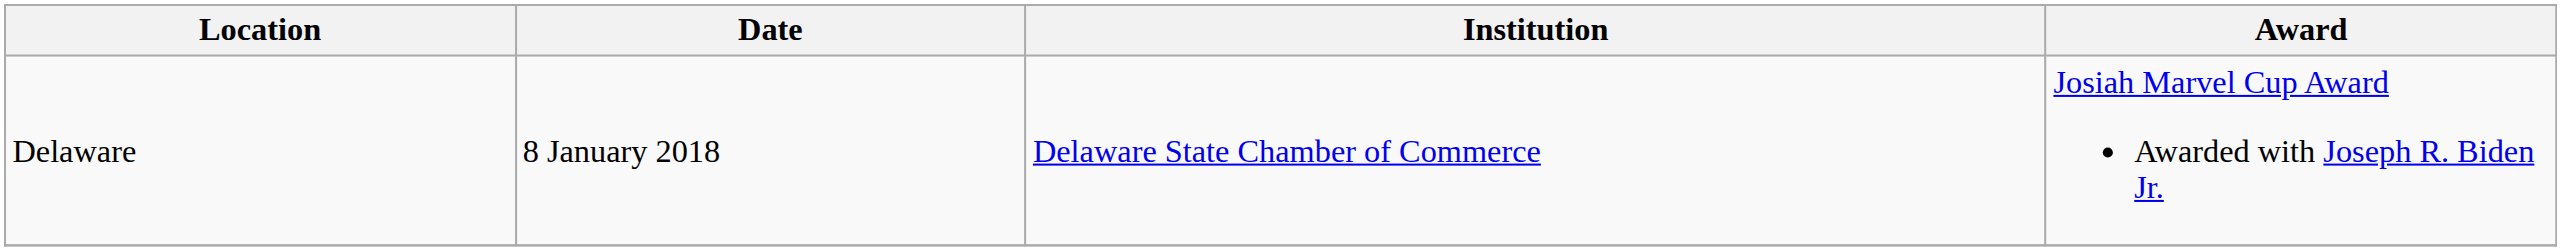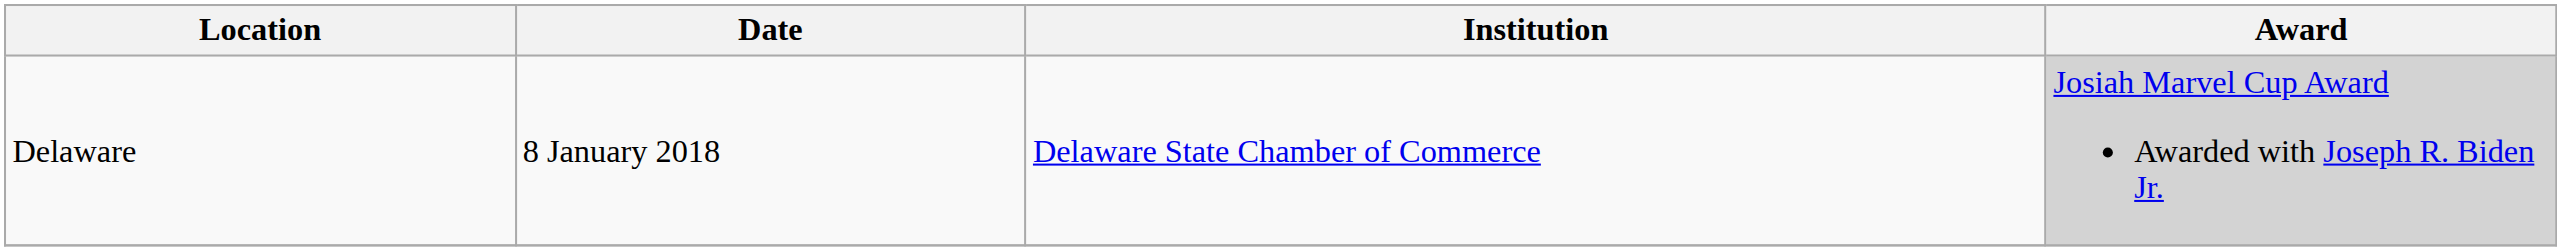(2301, 134) no background -> (2301, 134) lightgrey background
